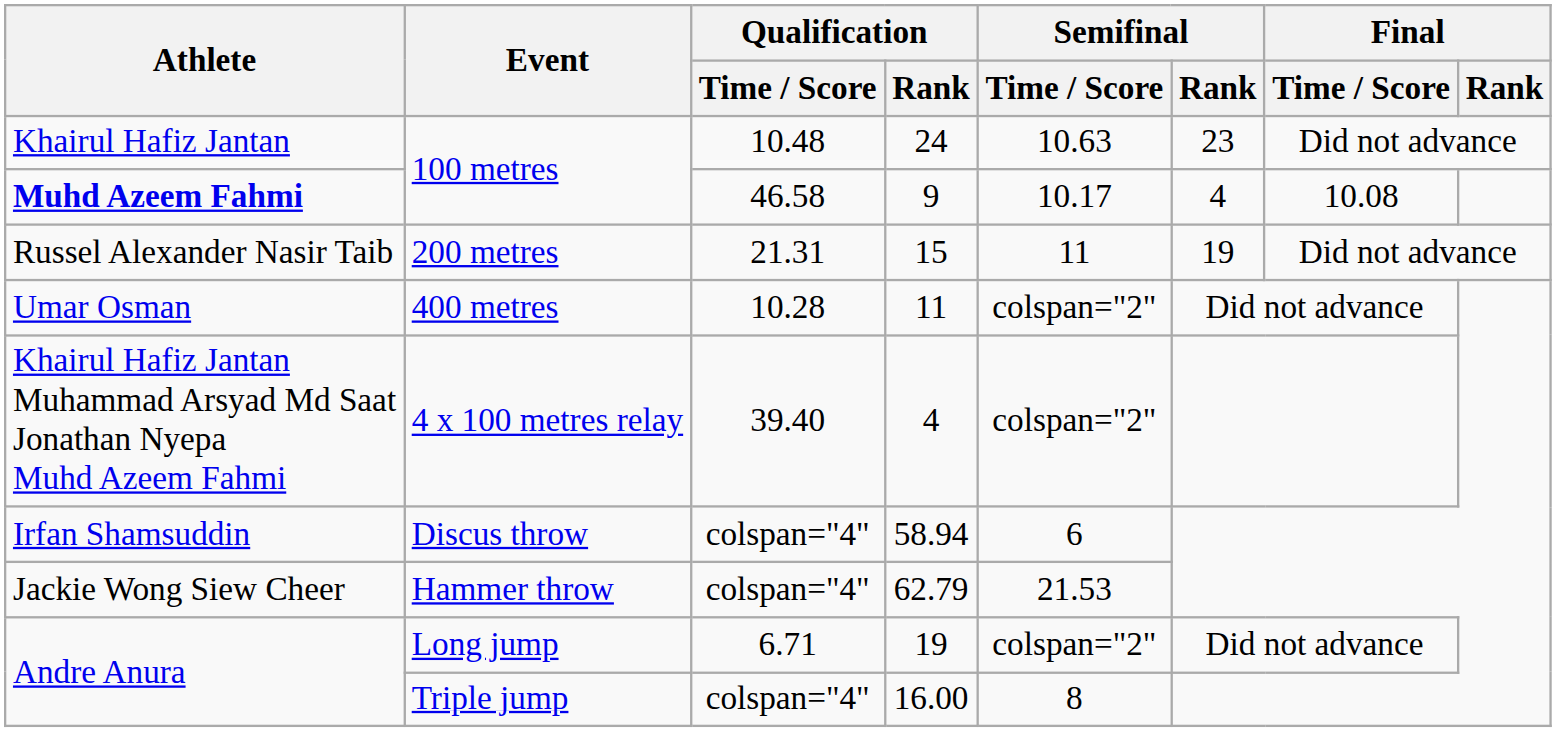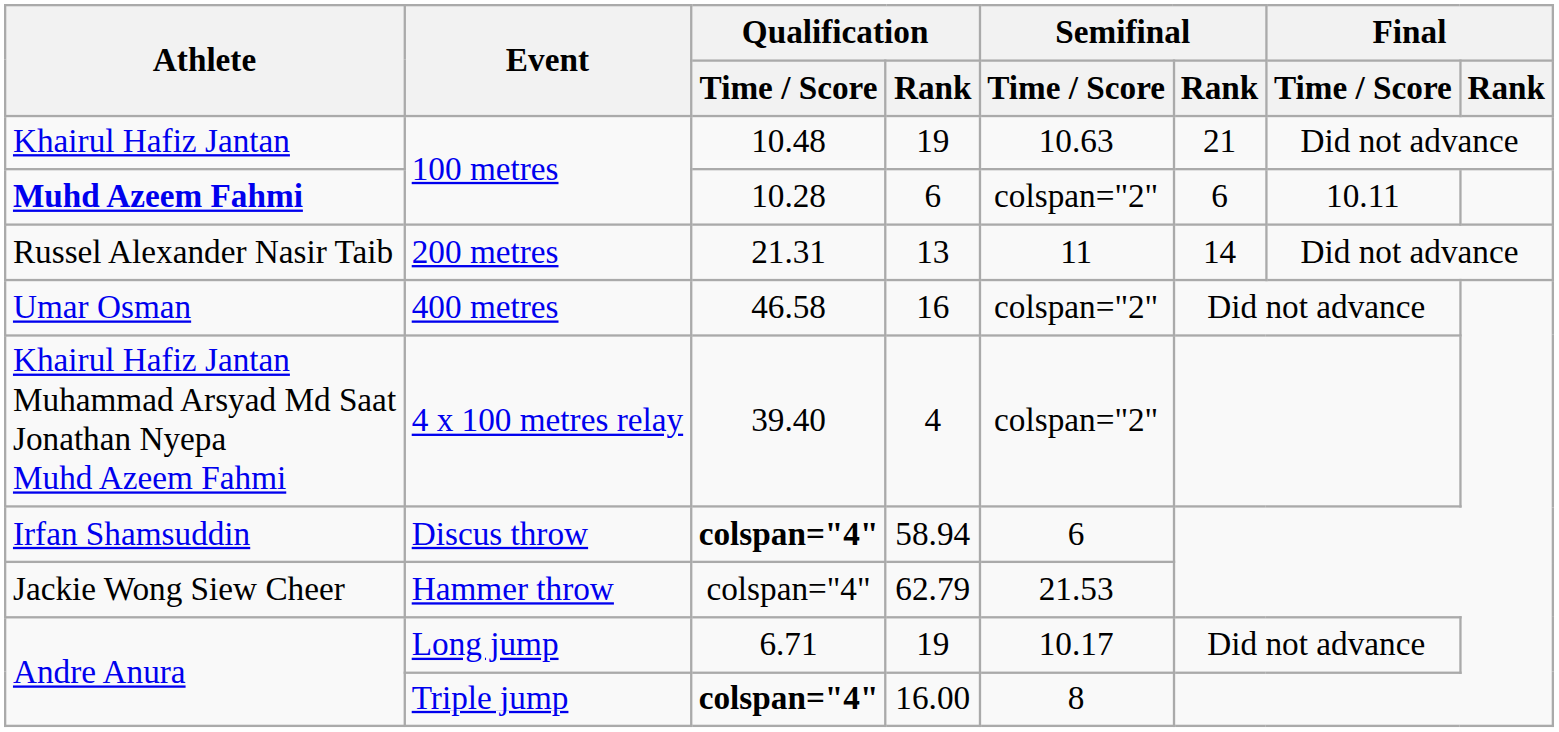(931, 142) 24 -> (933, 142) 19
(1218, 142) 23 -> (1220, 142) 21
(788, 196) 46.58 -> (789, 196) 10.28
(931, 196) 9 -> (933, 196) 6
(1074, 196) 10.17 -> (1076, 196) colspan="2"
(1218, 196) 4 -> (1220, 196) 6
(1361, 196) 10.08 -> (1363, 196) 10.11
(931, 251) 15 -> (933, 251) 13
(1218, 251) 19 -> (1220, 251) 14
(788, 306) 10.28 -> (789, 306) 46.58
(931, 306) 11 -> (933, 306) 16
(788, 534) normal -> (789, 534) bold
(1074, 643) colspan="2" -> (1076, 643) 10.17
(788, 698) normal -> (789, 698) bold
